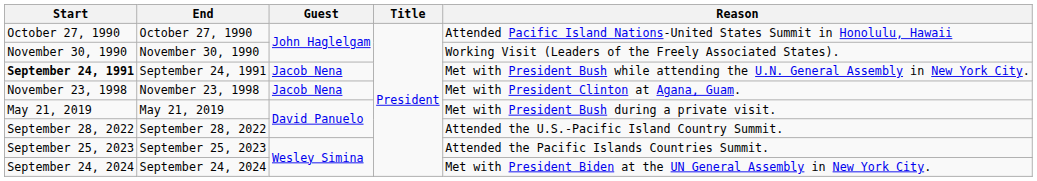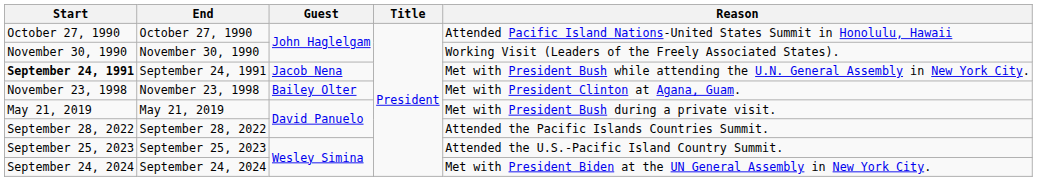(307, 90) Jacob Nena -> (314, 90) Bailey Olter
(614, 128) Attended the U.S.-Pacific Island Country Summit. -> (607, 128) Attended the Pacific Islands Countries Summit.
(607, 147) Attended the Pacific Islands Countries Summit. -> (614, 147) Attended the U.S.-Pacific Island Country Summit.
